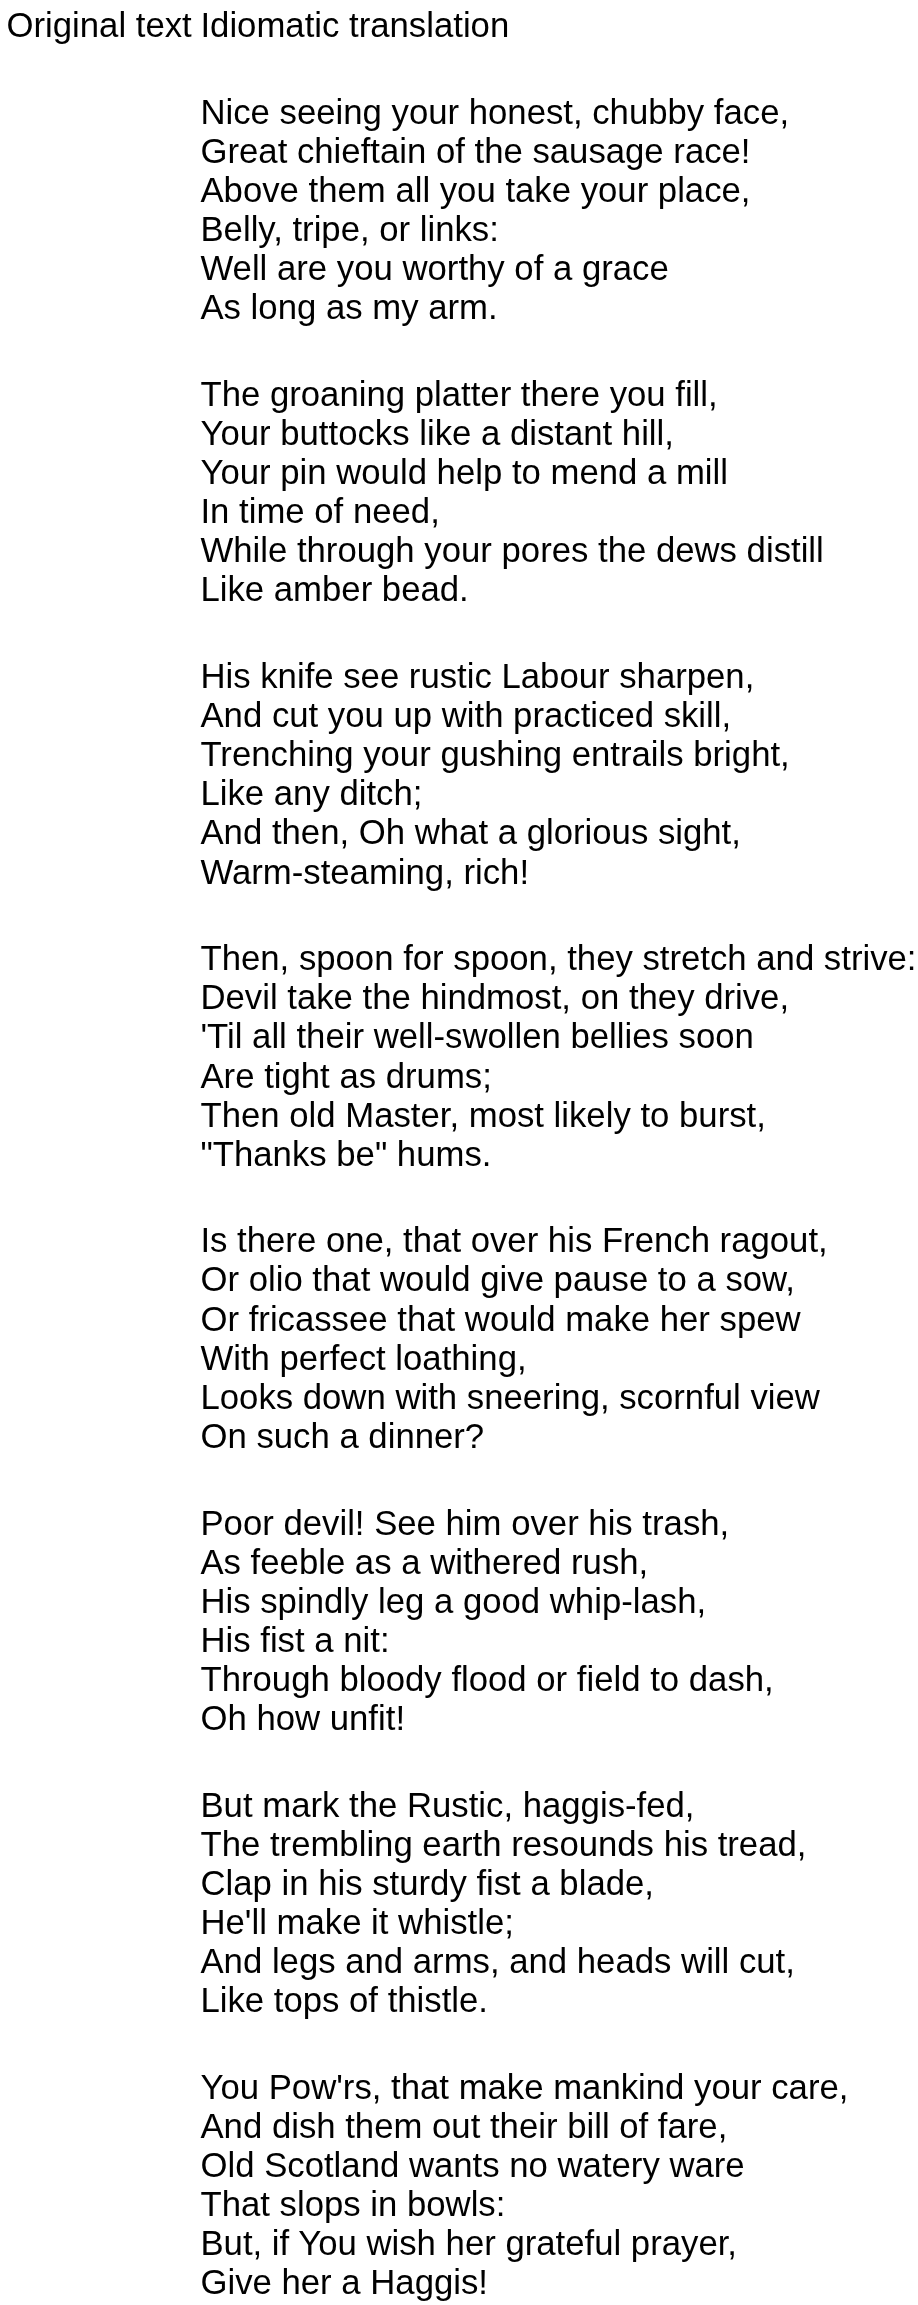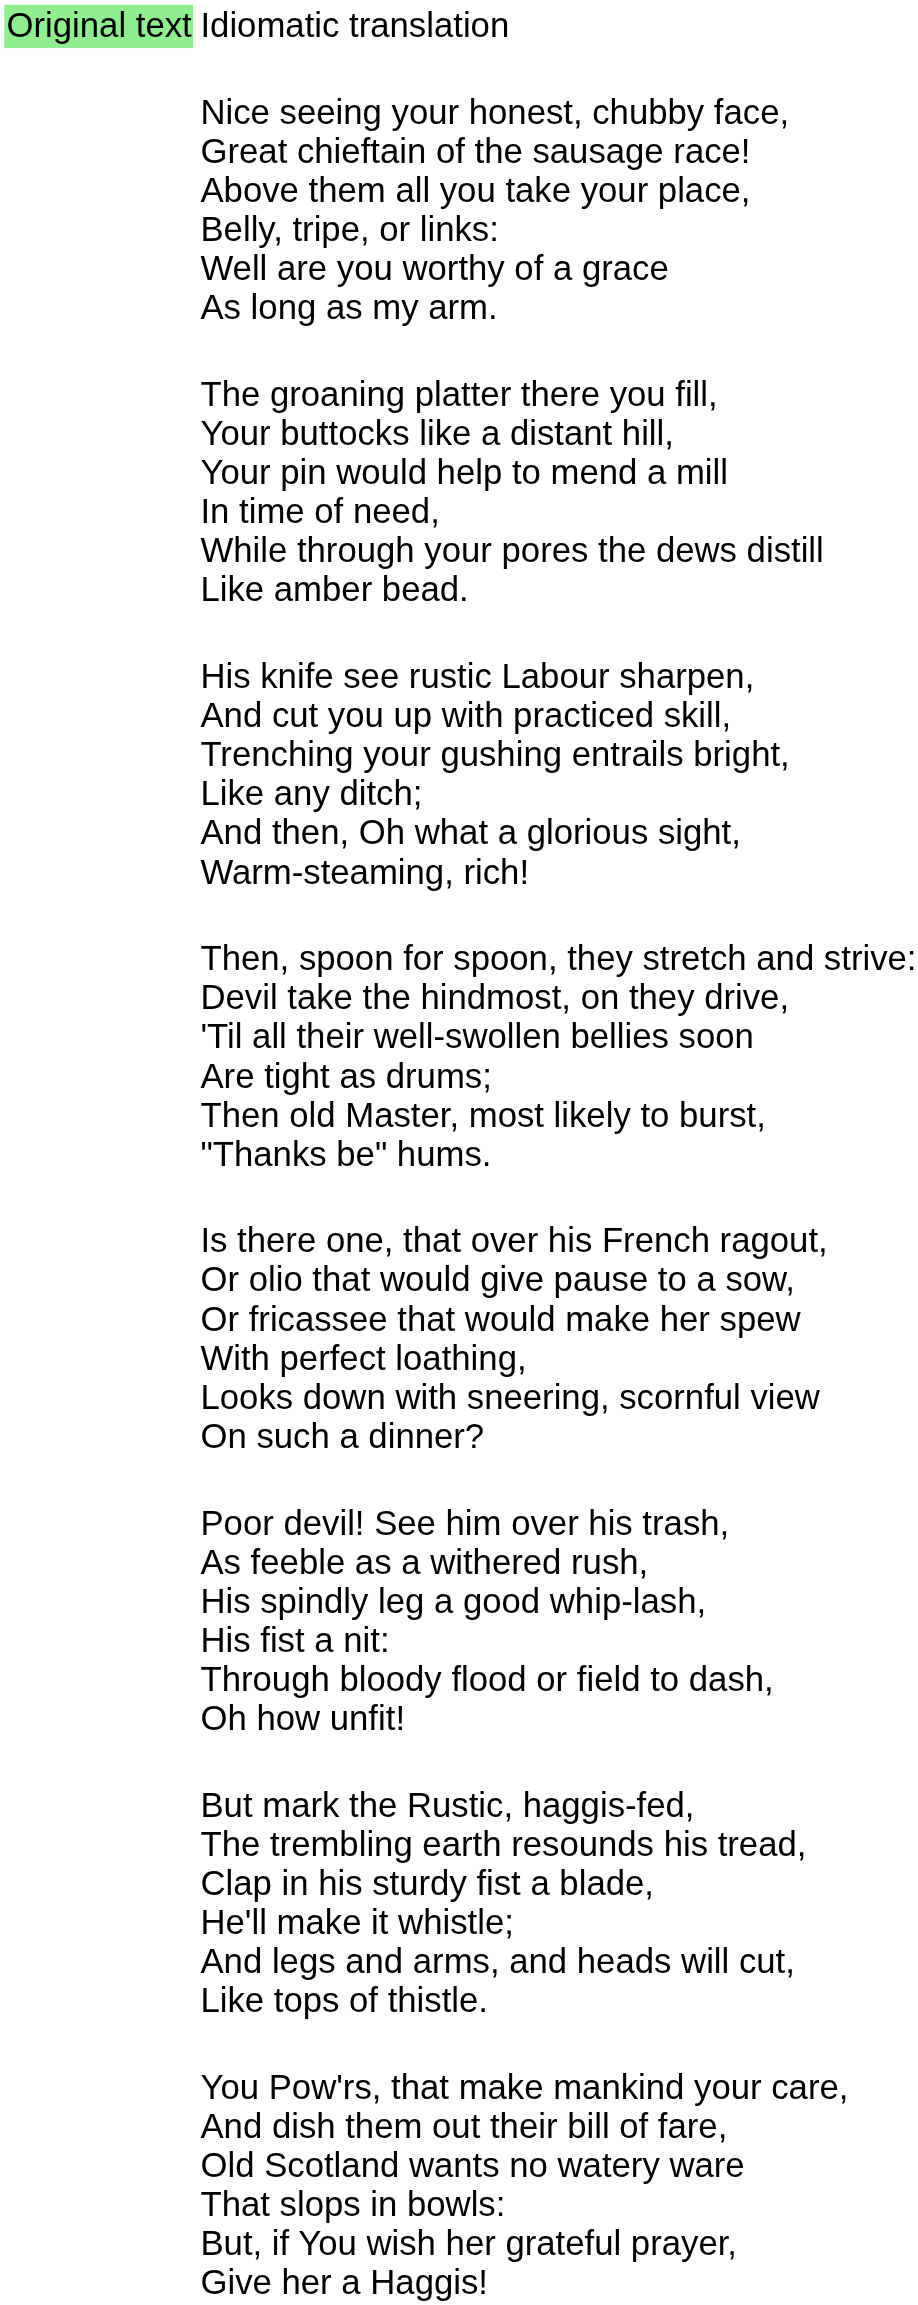(99, 25) no background -> (99, 25) lightgreen background
